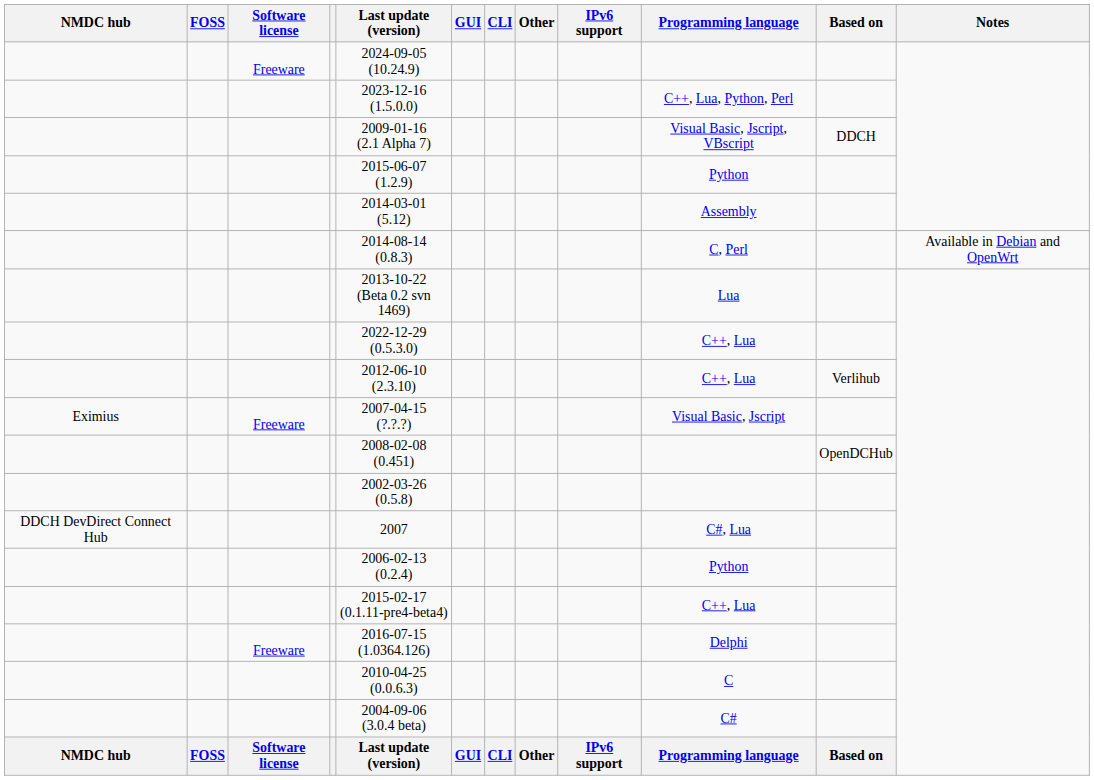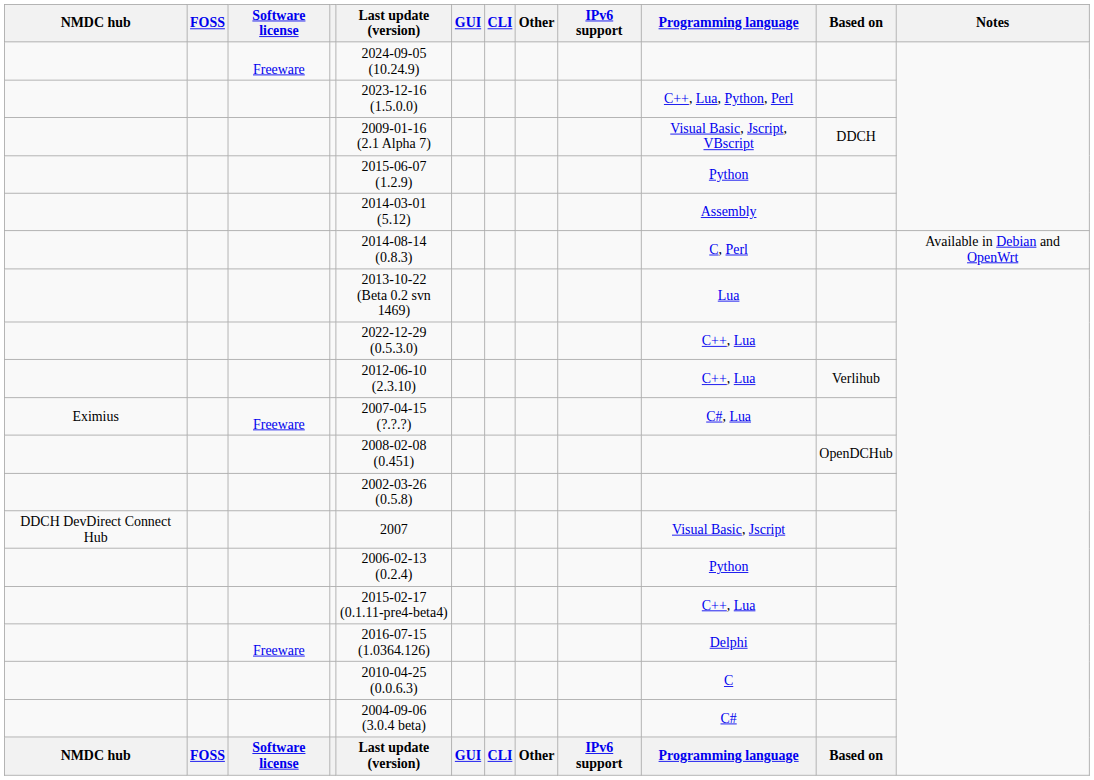(729, 416) Visual Basic, Jscript -> (729, 416) C#, Lua
(729, 529) C#, Lua -> (729, 529) Visual Basic, Jscript
